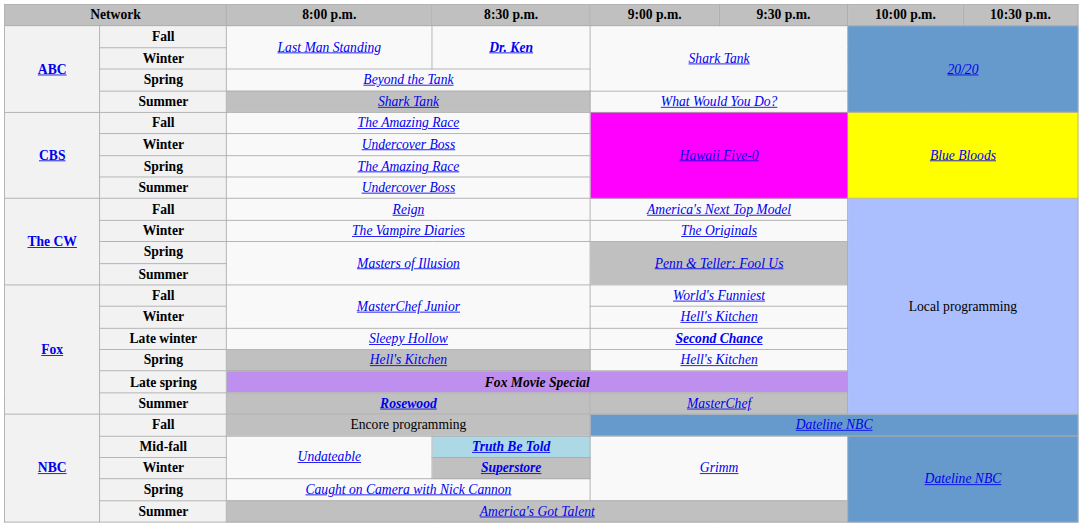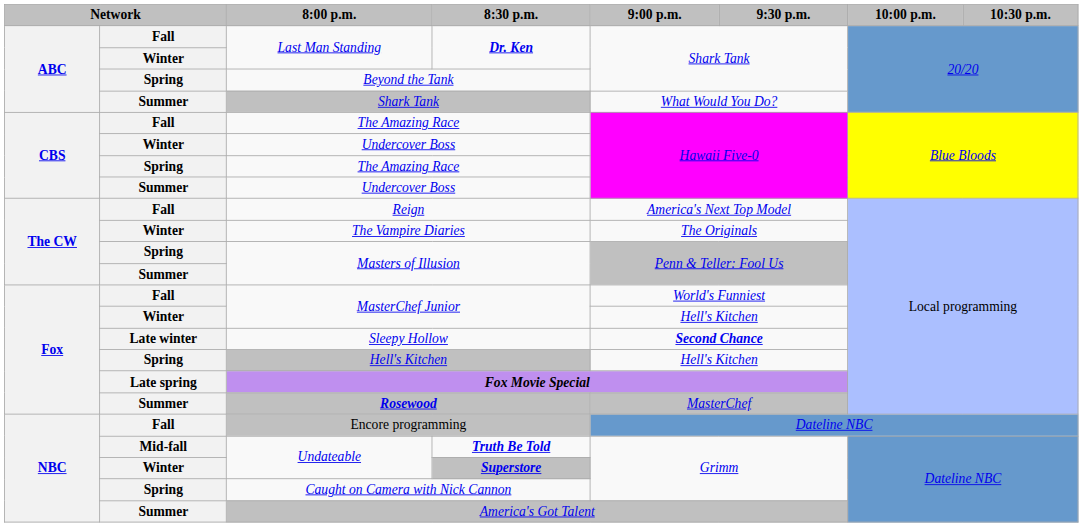(511, 446) lightblue background -> (511, 446) no background
